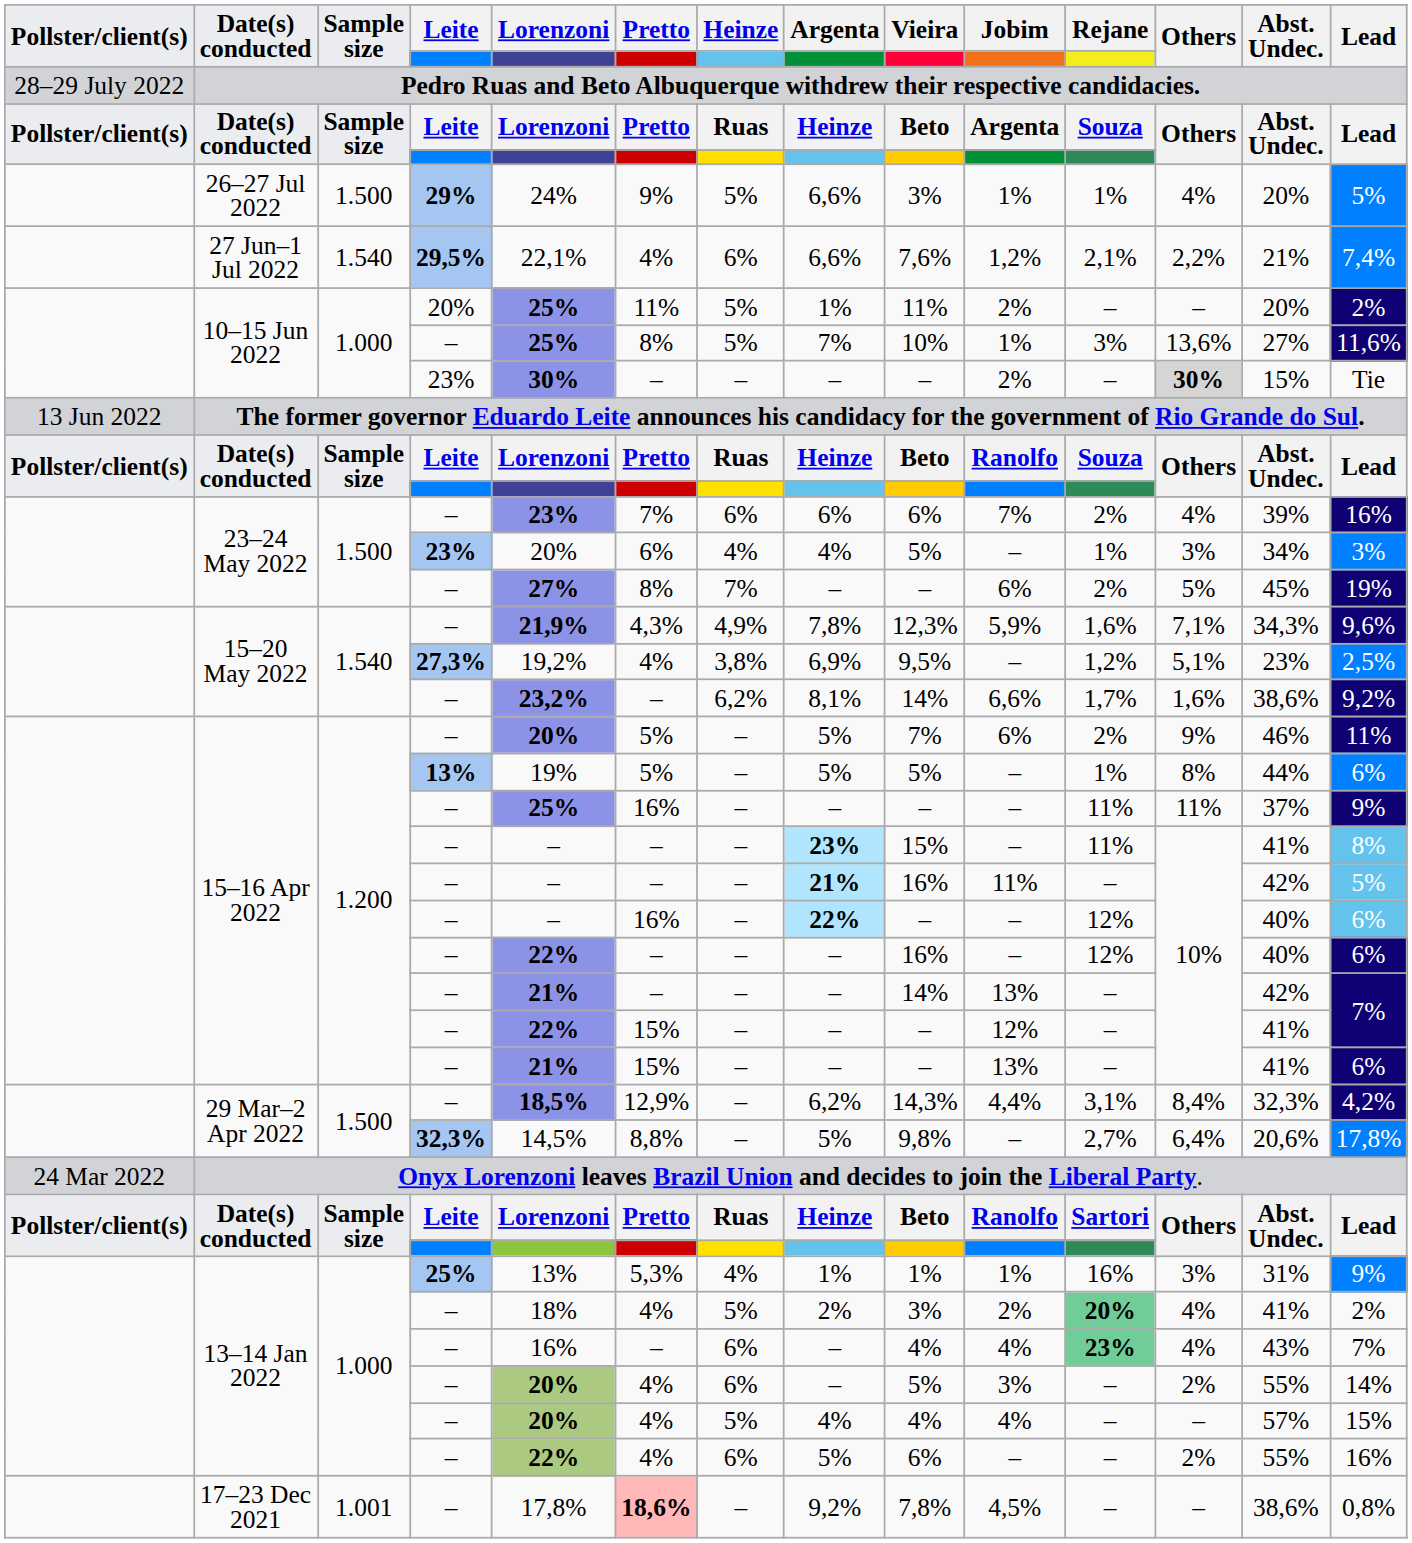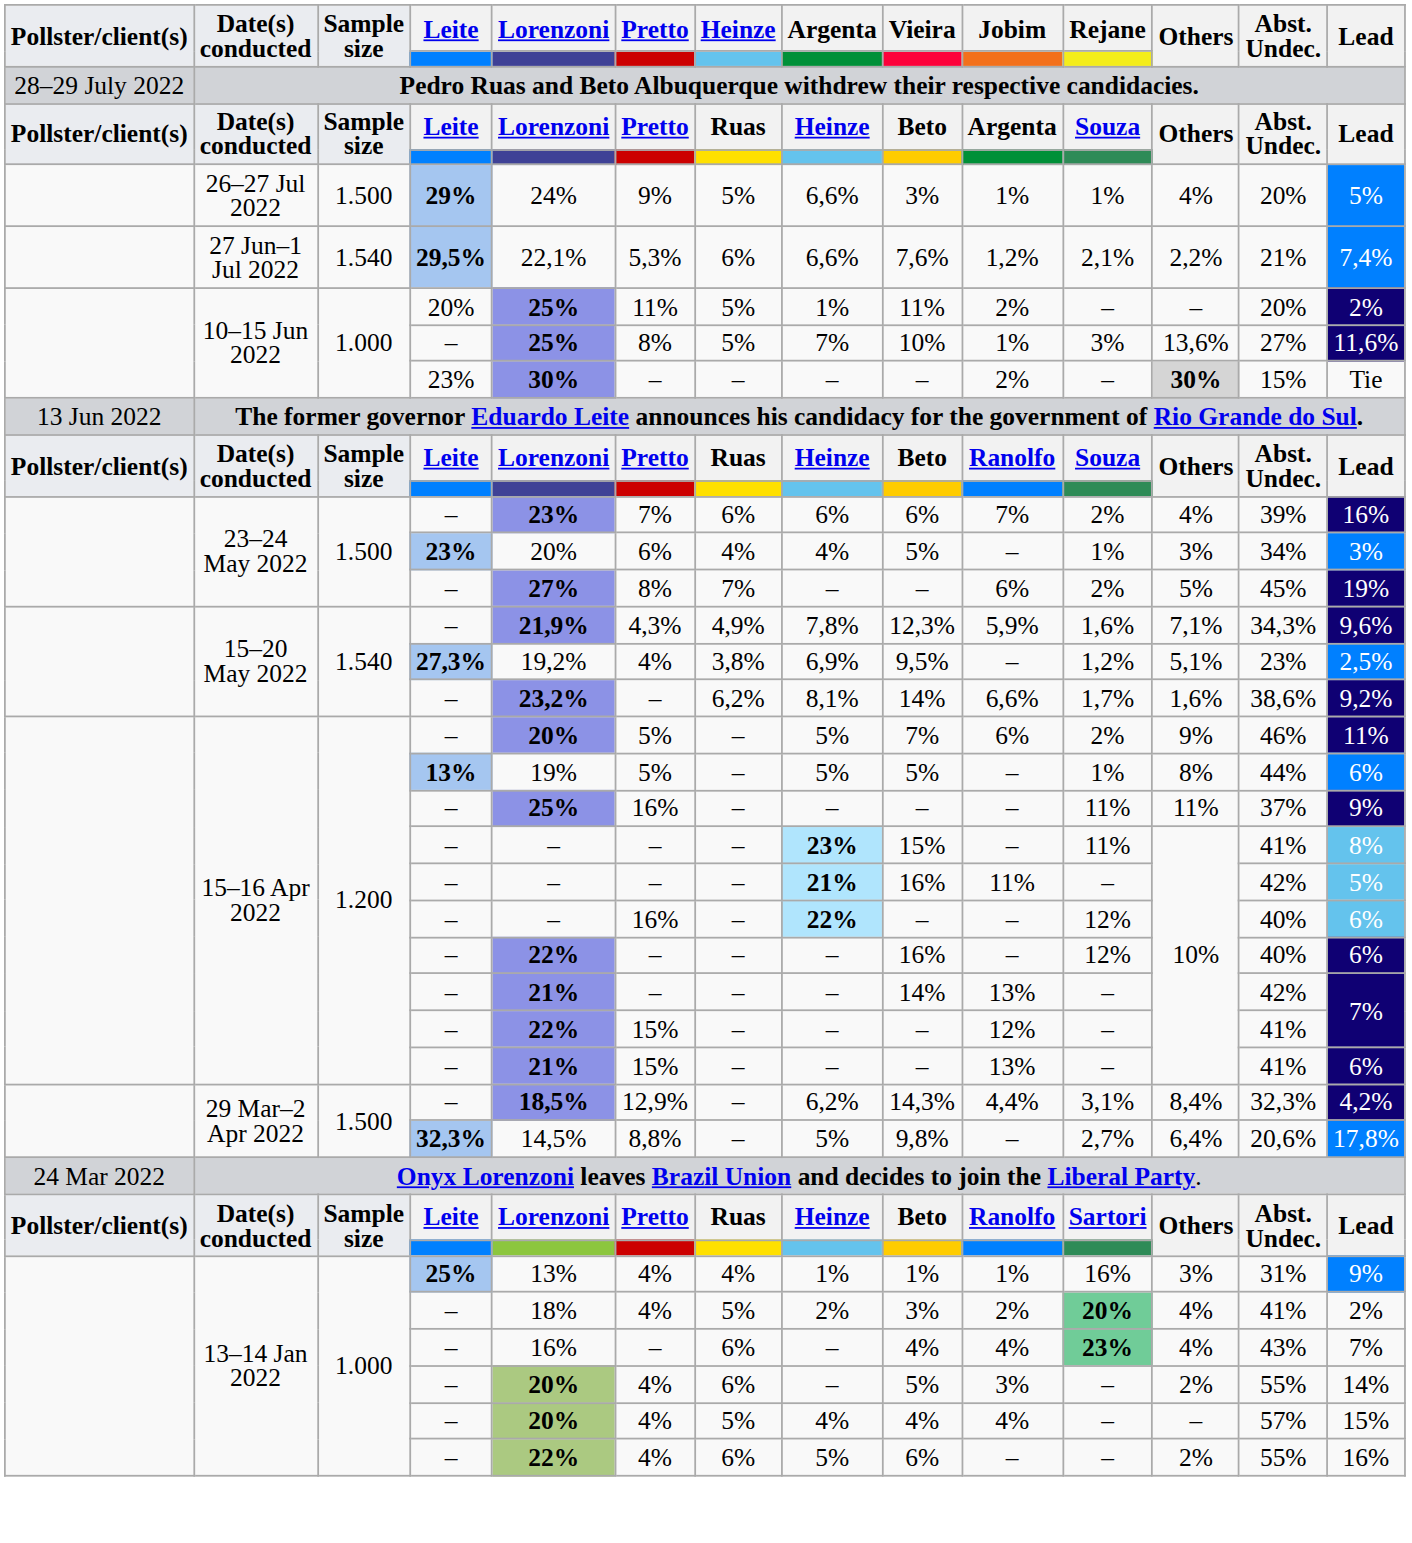(656, 257) 4% -> (655, 257) 5,3%
(656, 1274) 5,3% -> (655, 1274) 4%
- row: (256, 1507)
